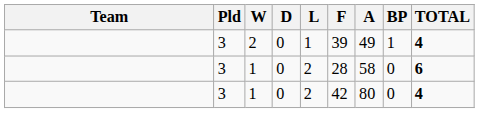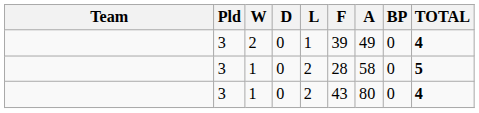(391, 42) 1 -> (391, 42) 0
(419, 68) 6 -> (419, 68) 5
(340, 94) 42 -> (340, 94) 43
